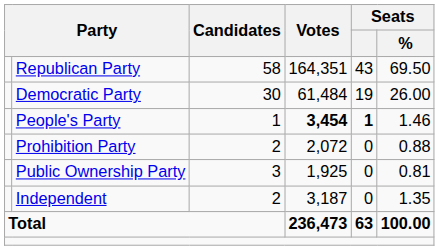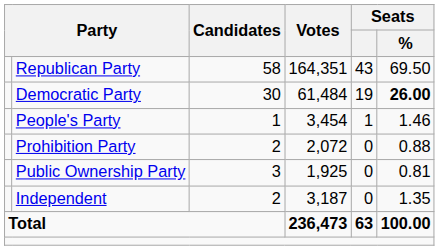(410, 95) normal -> (410, 95) bold
(327, 120) bold -> (327, 120) normal
(369, 120) bold -> (369, 120) normal
